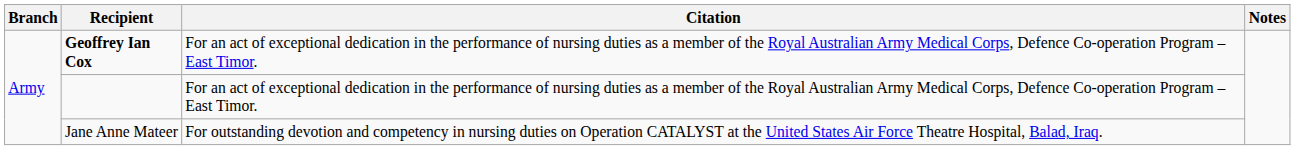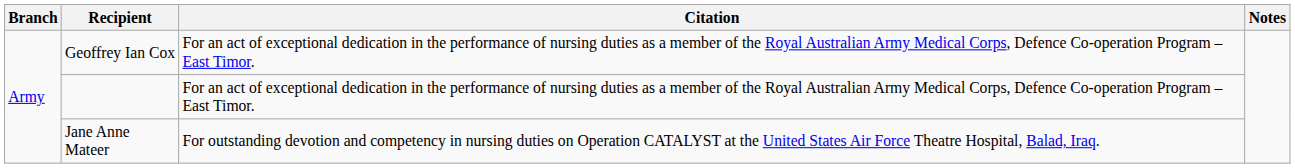(108, 52) bold -> (120, 52) normal
